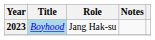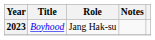(47, 27) lightblue background -> (47, 27) no background
